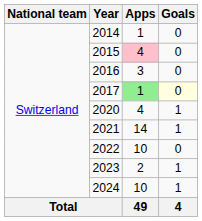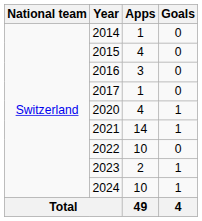(140, 52) pink background -> (140, 52) no background
(140, 91) lightgreen background -> (140, 91) no background
(178, 91) lightyellow background -> (178, 91) no background
